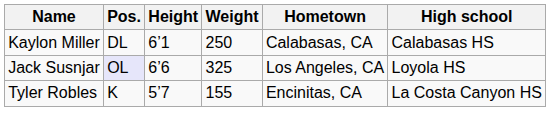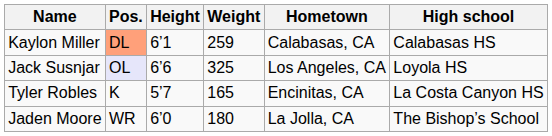(117, 42) no background -> (119, 42) lightsalmon background
(219, 42) 250 -> (221, 42) 259
(219, 93) 155 -> (221, 93) 165
+ row: (55, 118)
